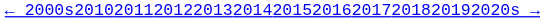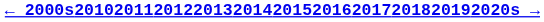(272, 10) normal -> (272, 10) bold
